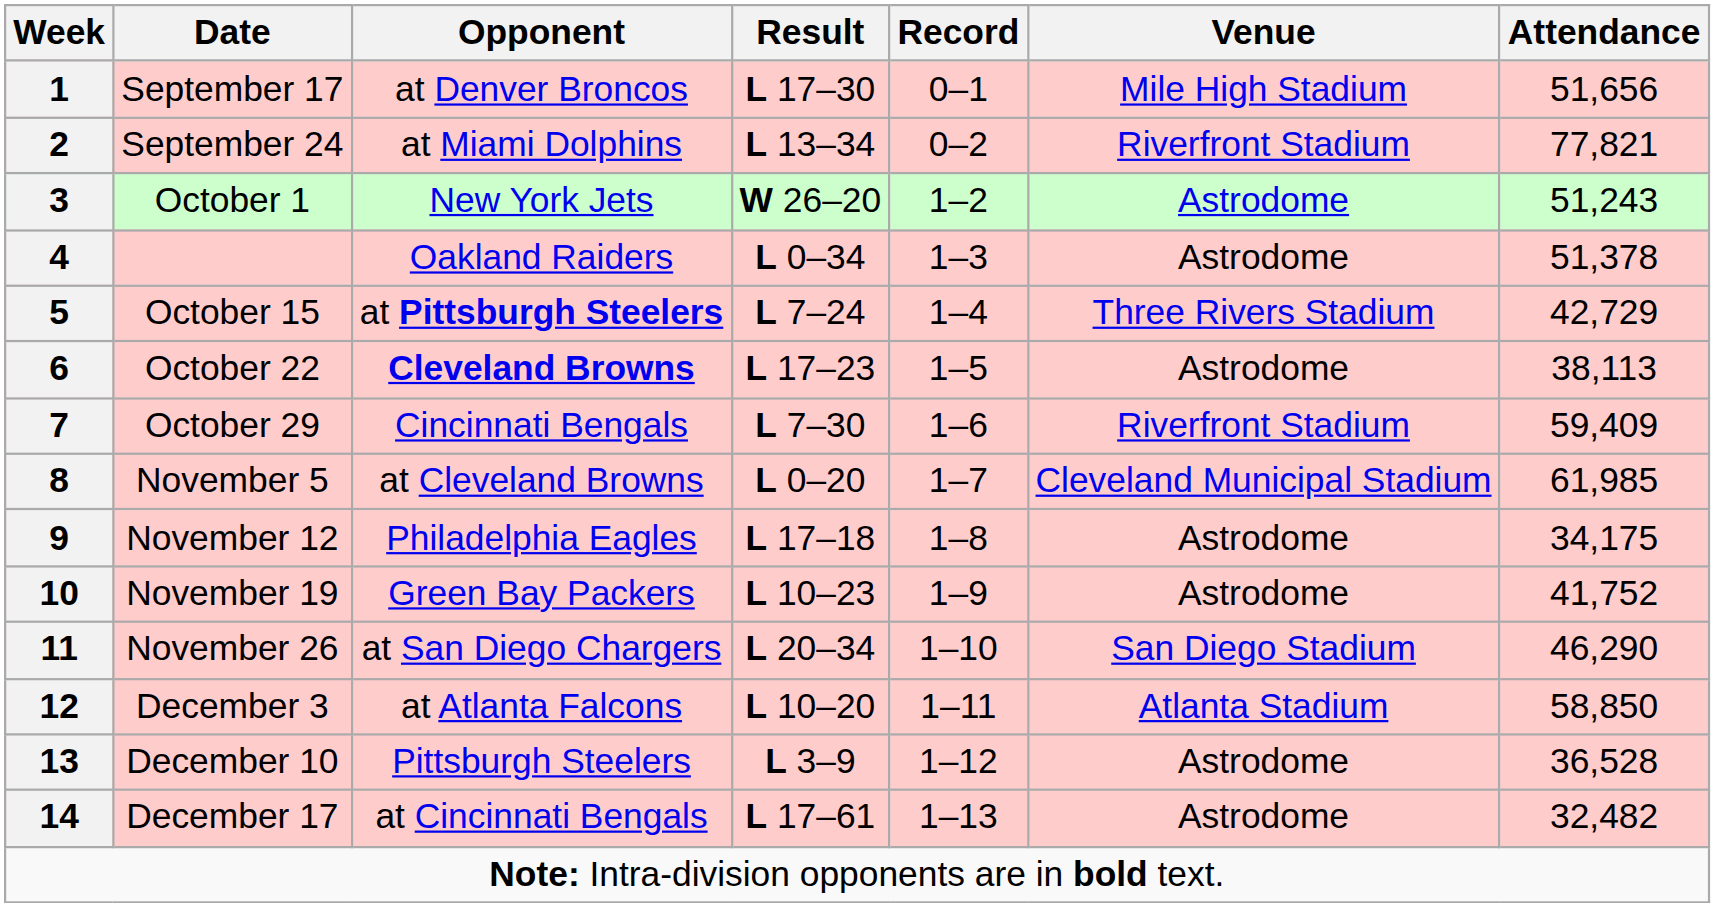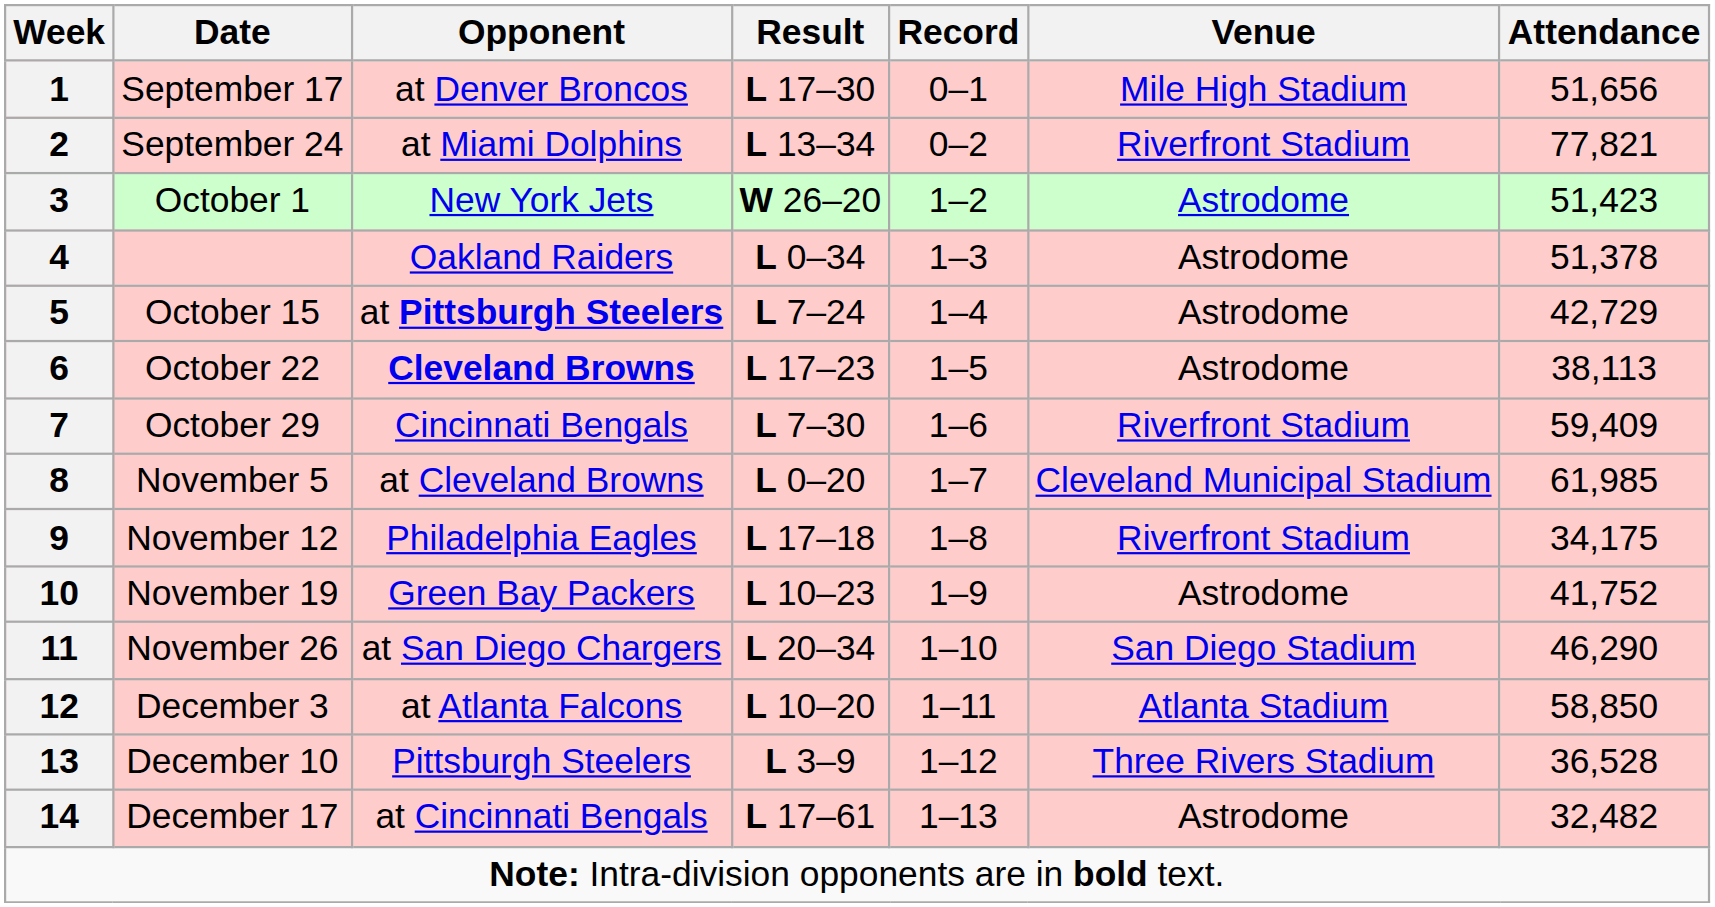(1604, 200) 51,243 -> (1604, 200) 51,423
(1264, 312) Three Rivers Stadium -> (1264, 312) Astrodome
(1264, 537) Astrodome -> (1264, 537) Riverfront Stadium
(1264, 761) Astrodome -> (1264, 761) Three Rivers Stadium
